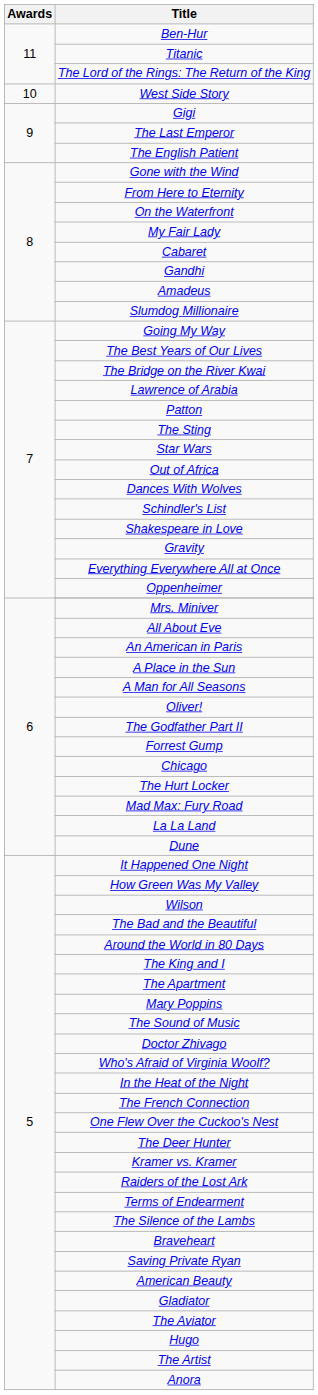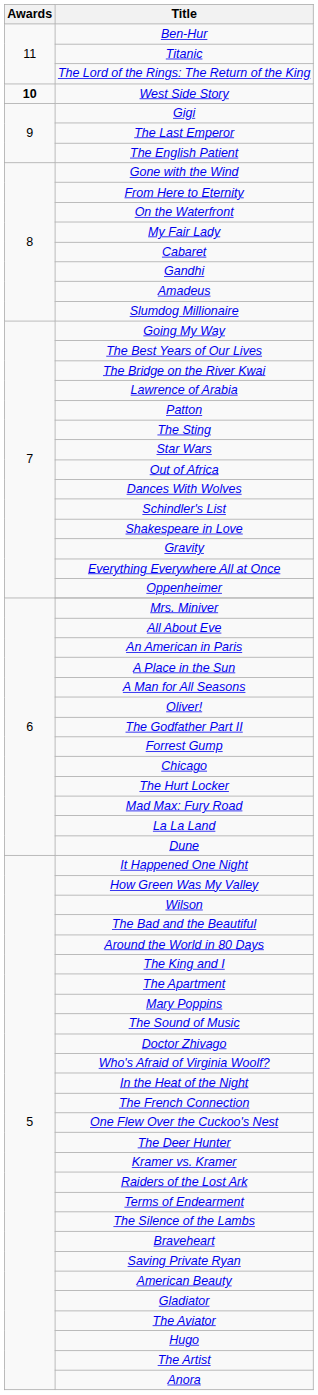(30, 93) normal -> (30, 93) bold
